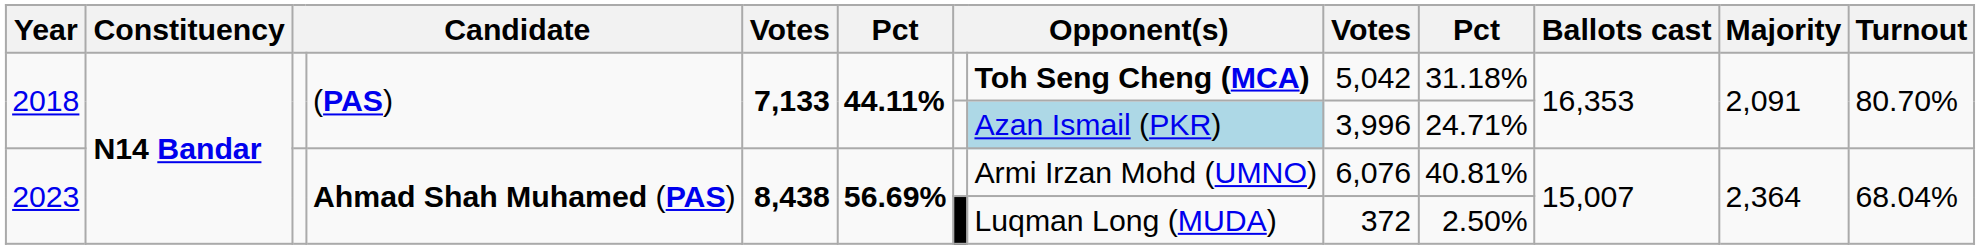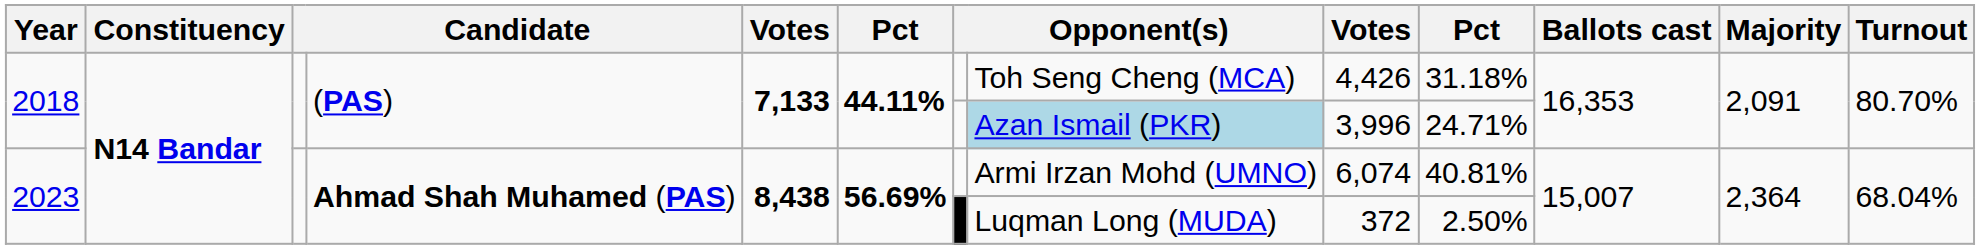(1142, 77) bold -> (1135, 77) normal
(1373, 77) 5,042 -> (1373, 77) 4,426
(1373, 173) 6,076 -> (1373, 173) 6,074
